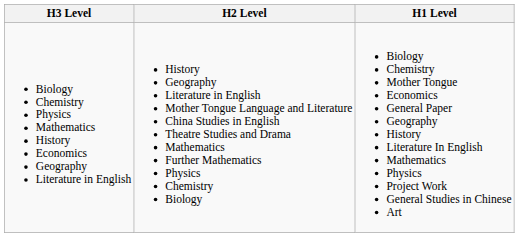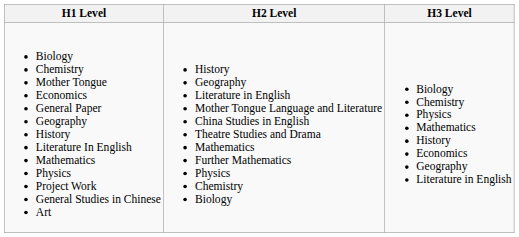columns swapped: (435, 13) <-> (69, 13)
